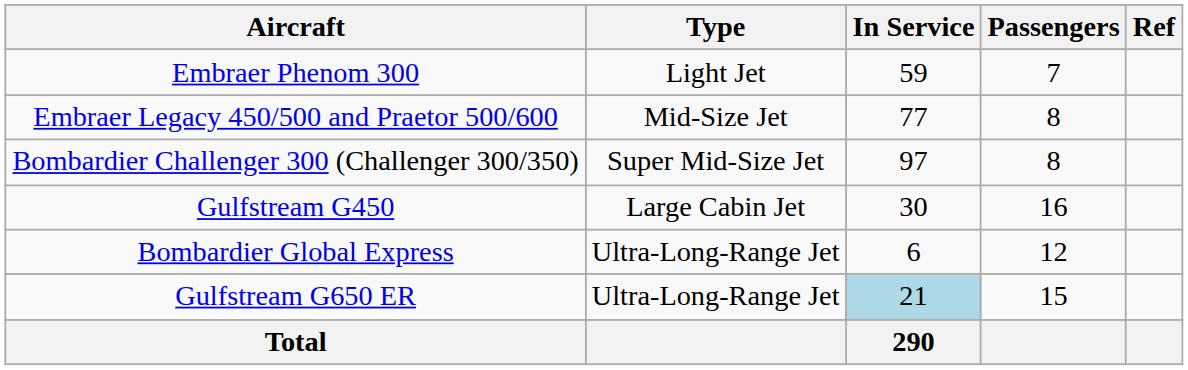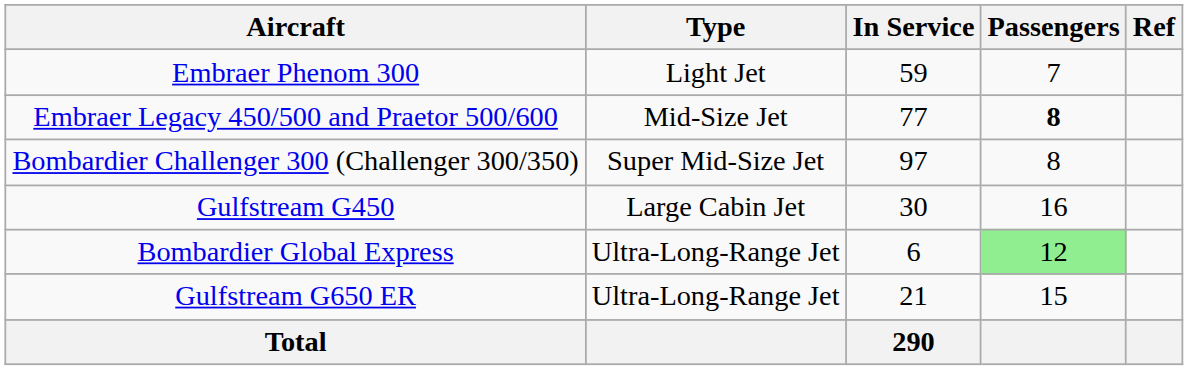(1054, 116) normal -> (1054, 116) bold
(1054, 251) no background -> (1054, 251) lightgreen background
(914, 296) lightblue background -> (914, 296) no background
